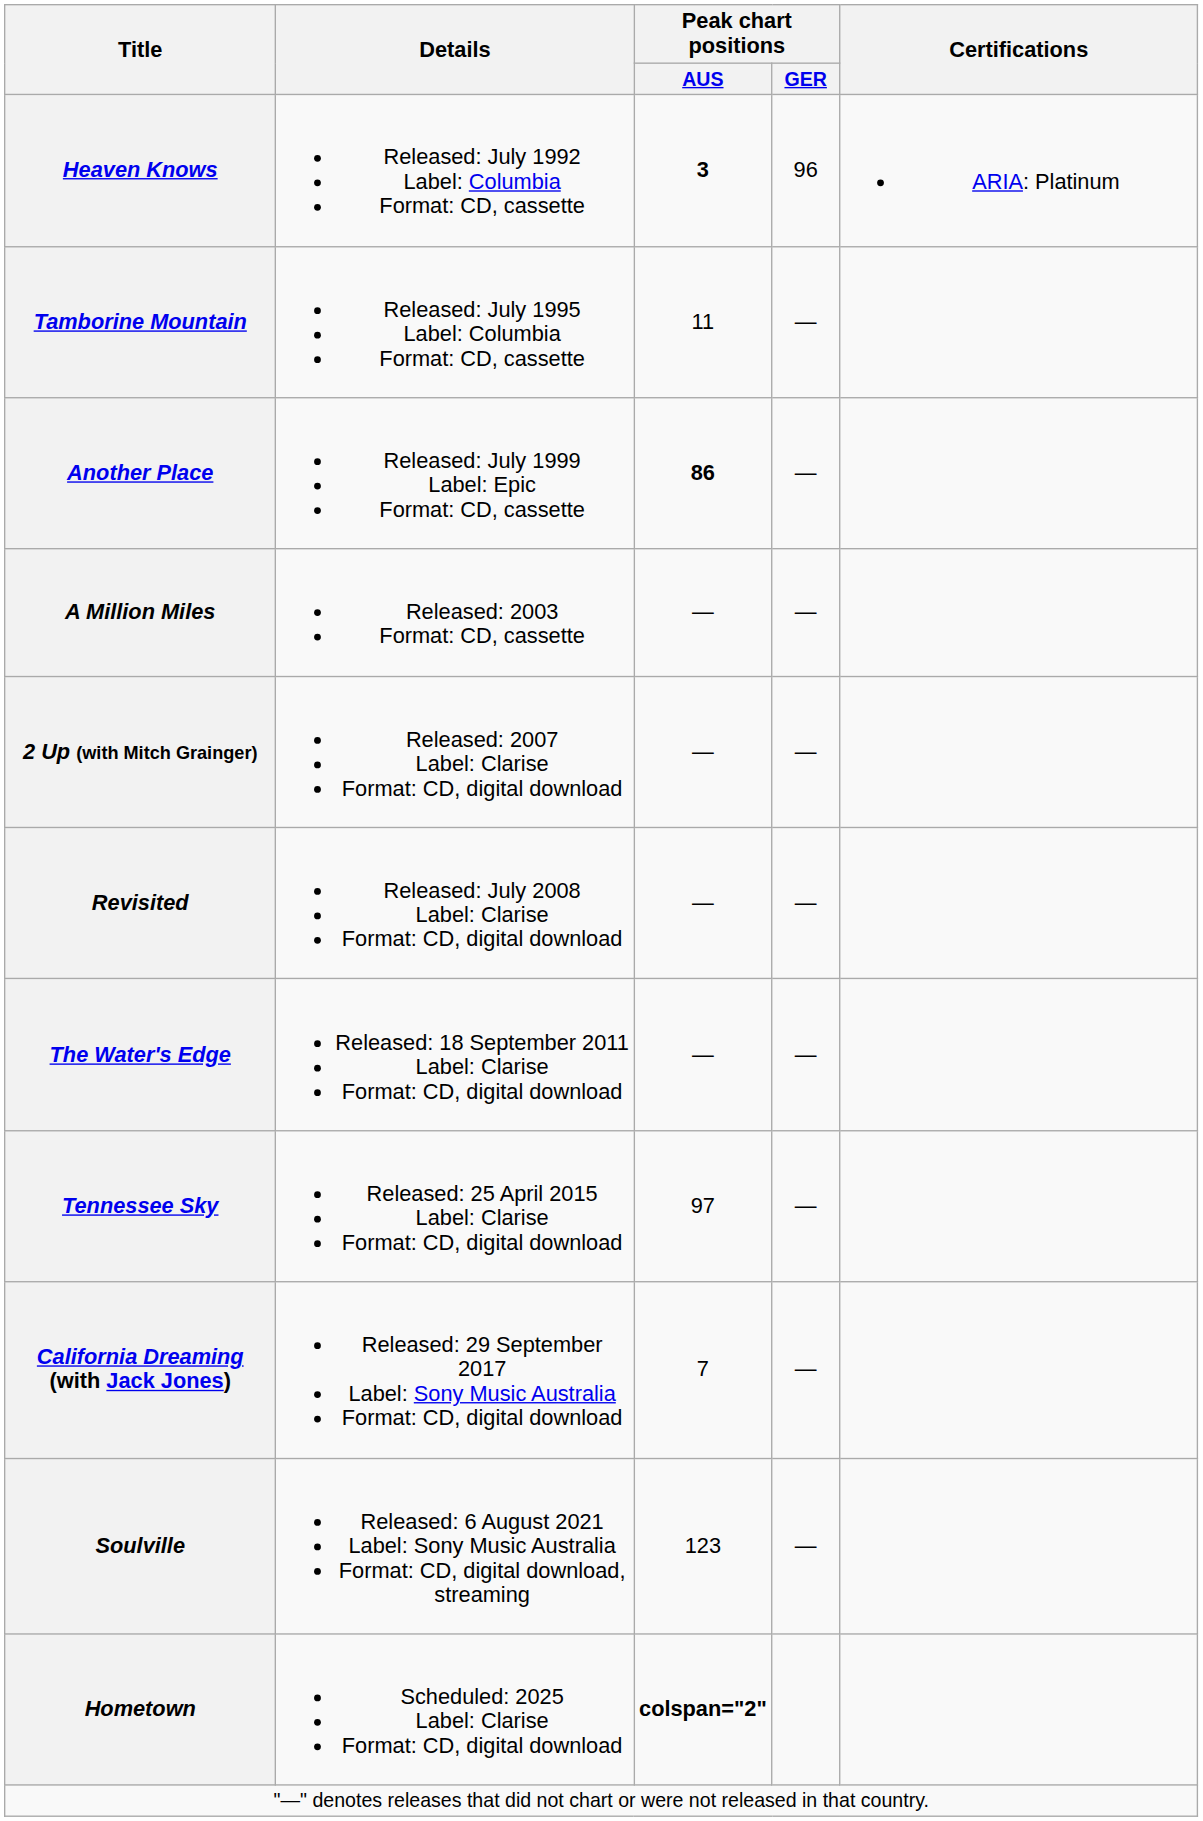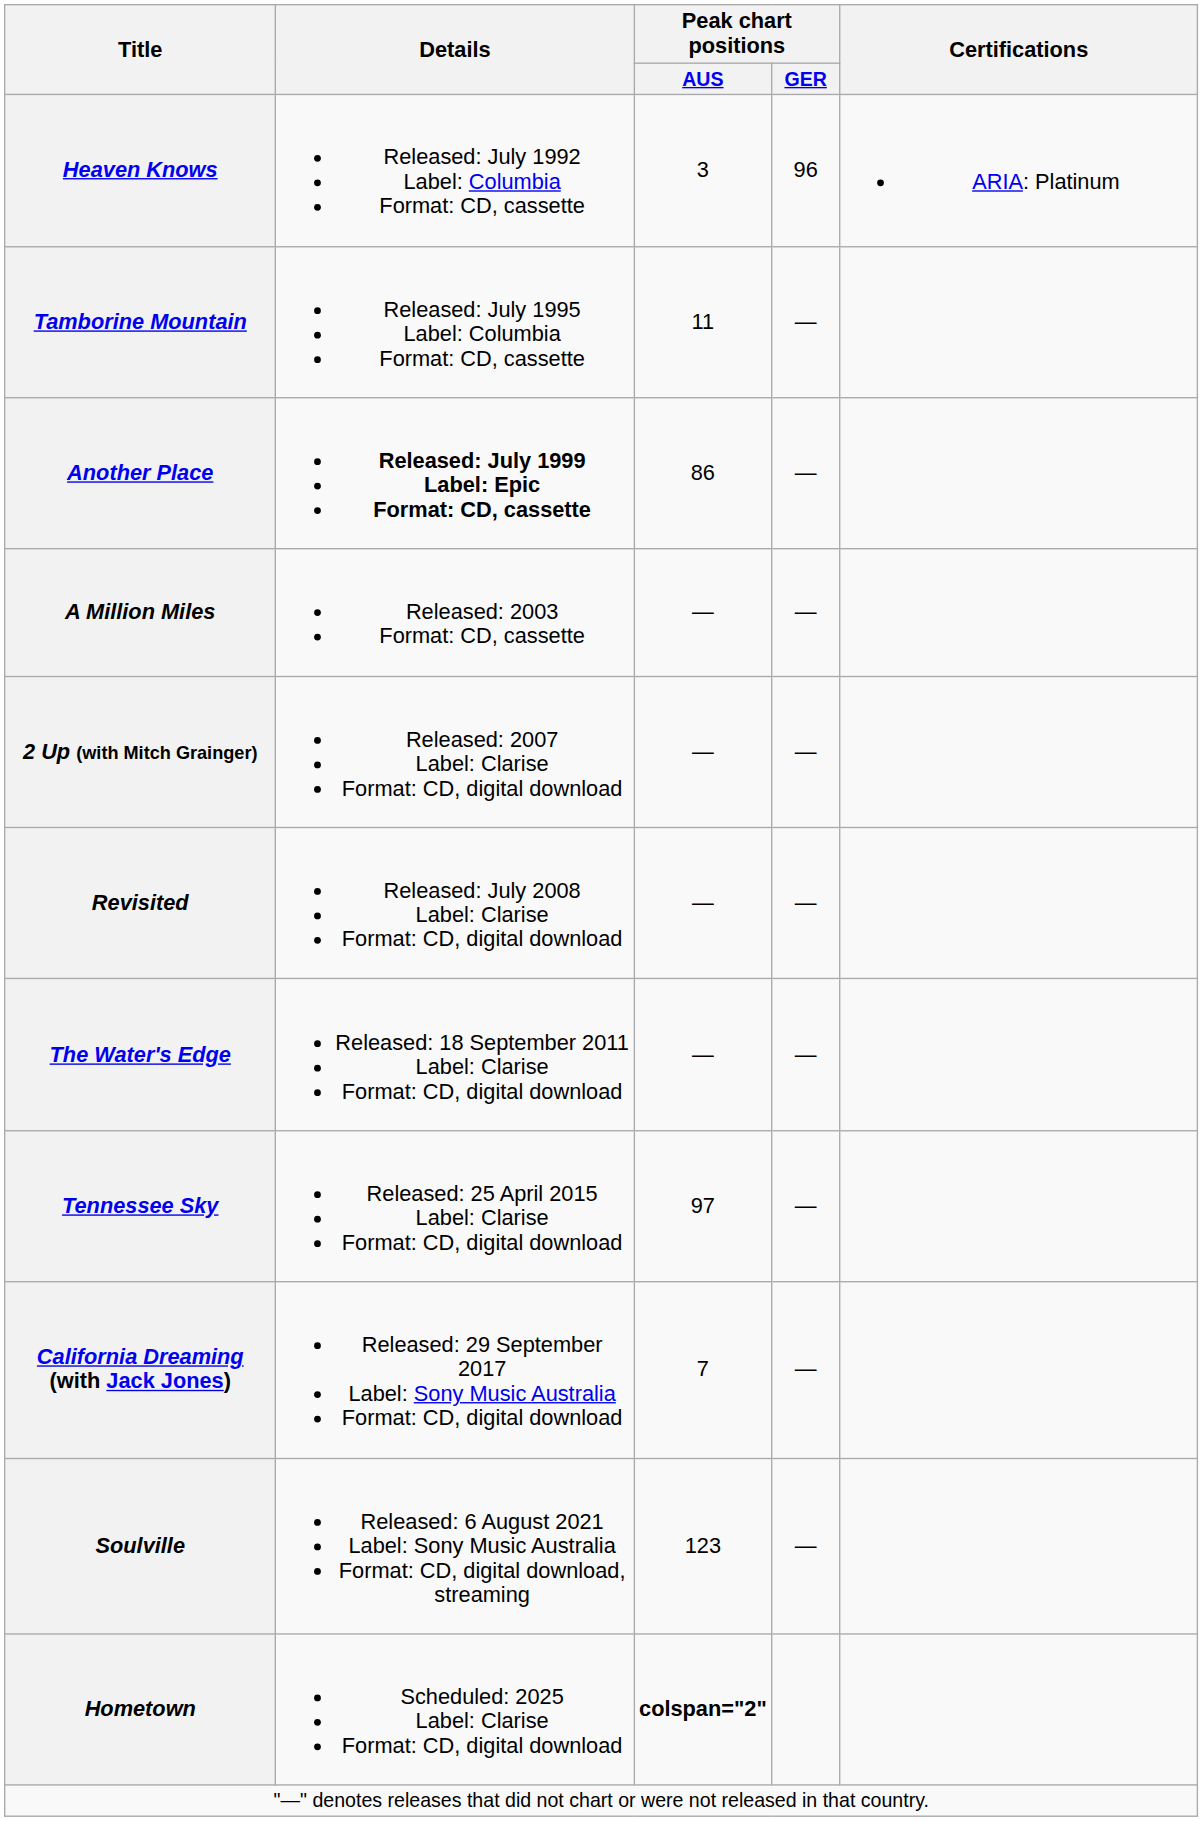(703, 170) bold -> (703, 170) normal
(455, 486) normal -> (455, 486) bold
(703, 473) bold -> (703, 473) normal
